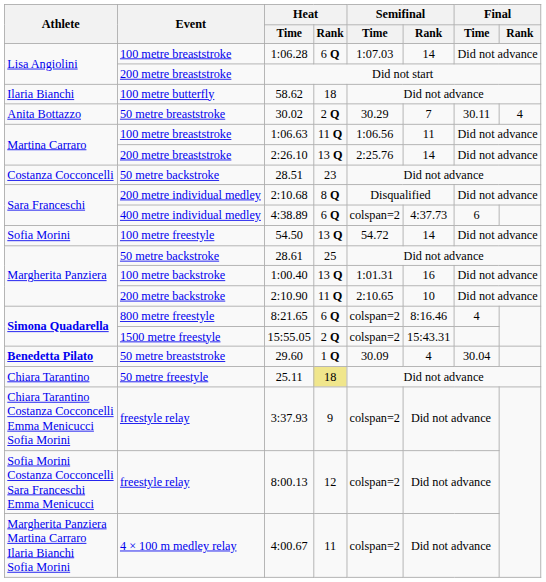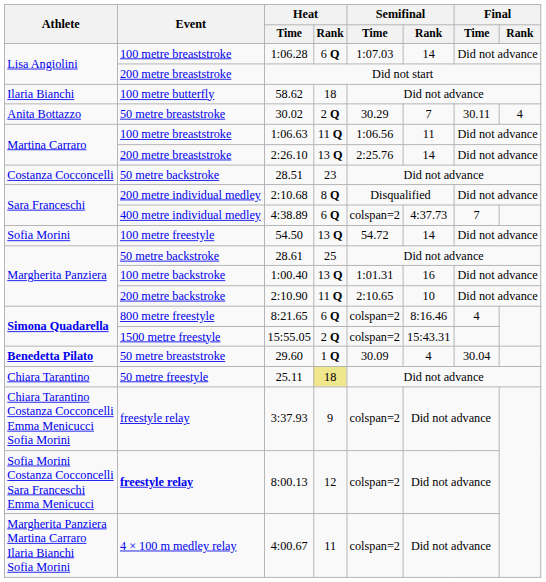(477, 215) 6 -> (477, 215) 7
(155, 482) normal -> (157, 482) bold
